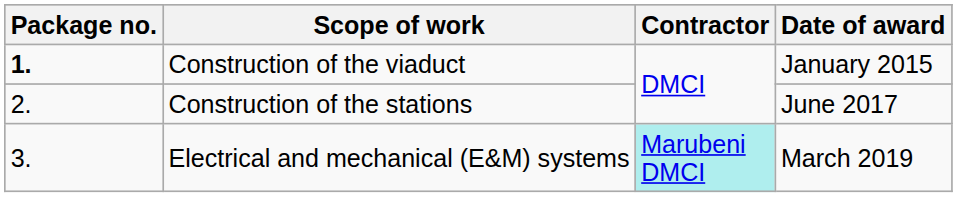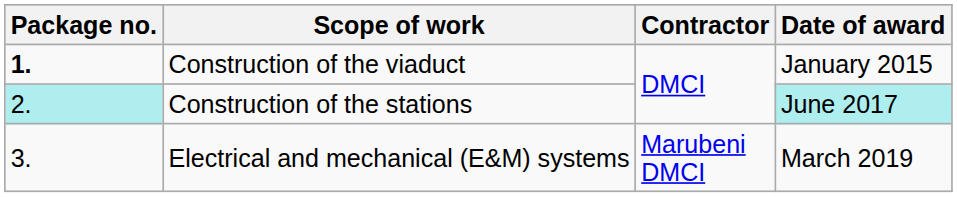(21, 104) no background -> (21, 104) paleturquoise background
(839, 104) no background -> (839, 104) paleturquoise background
(693, 158) paleturquoise background -> (693, 158) no background
